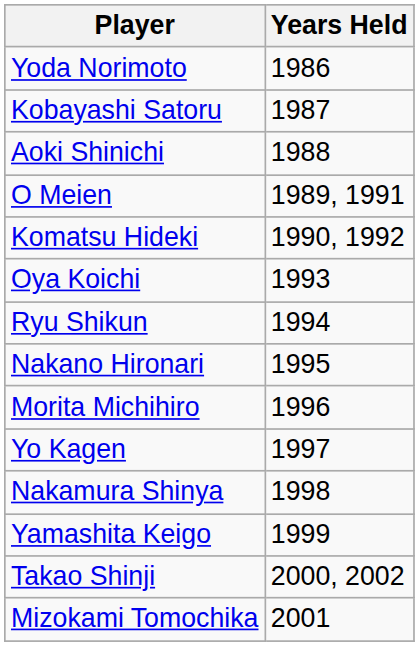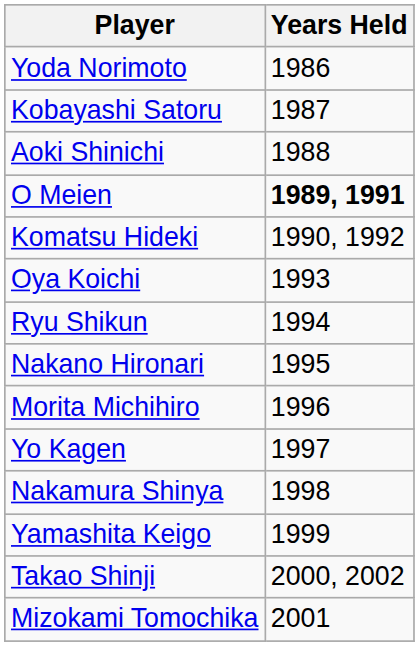(338, 195) normal -> (338, 195) bold
